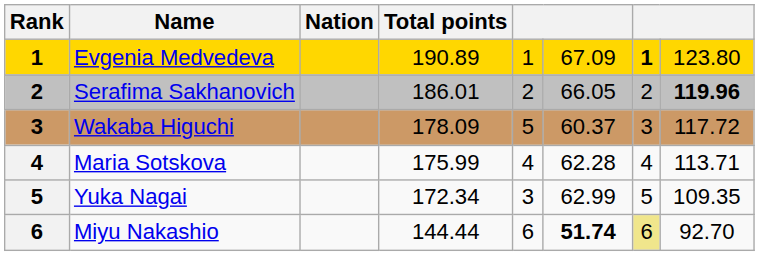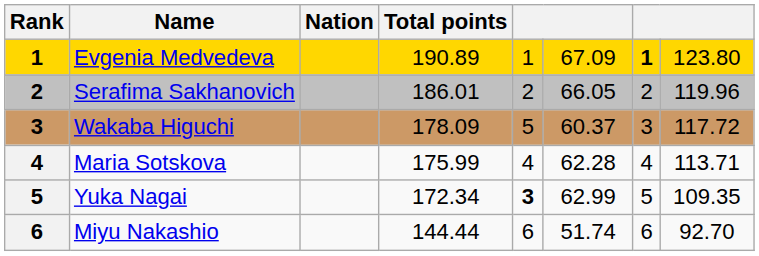(707, 92) bold -> (707, 92) normal
(528, 197) normal -> (528, 197) bold
(588, 232) bold -> (588, 232) normal
(647, 232) khaki background -> (647, 232) no background
